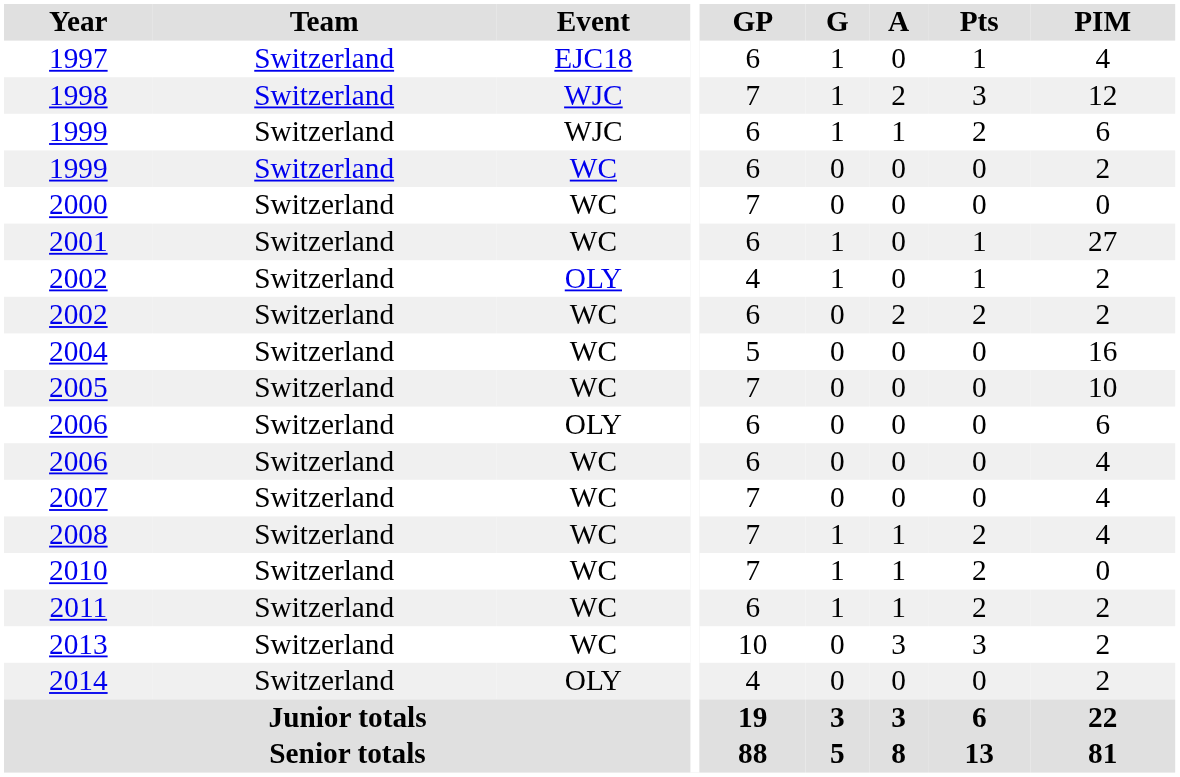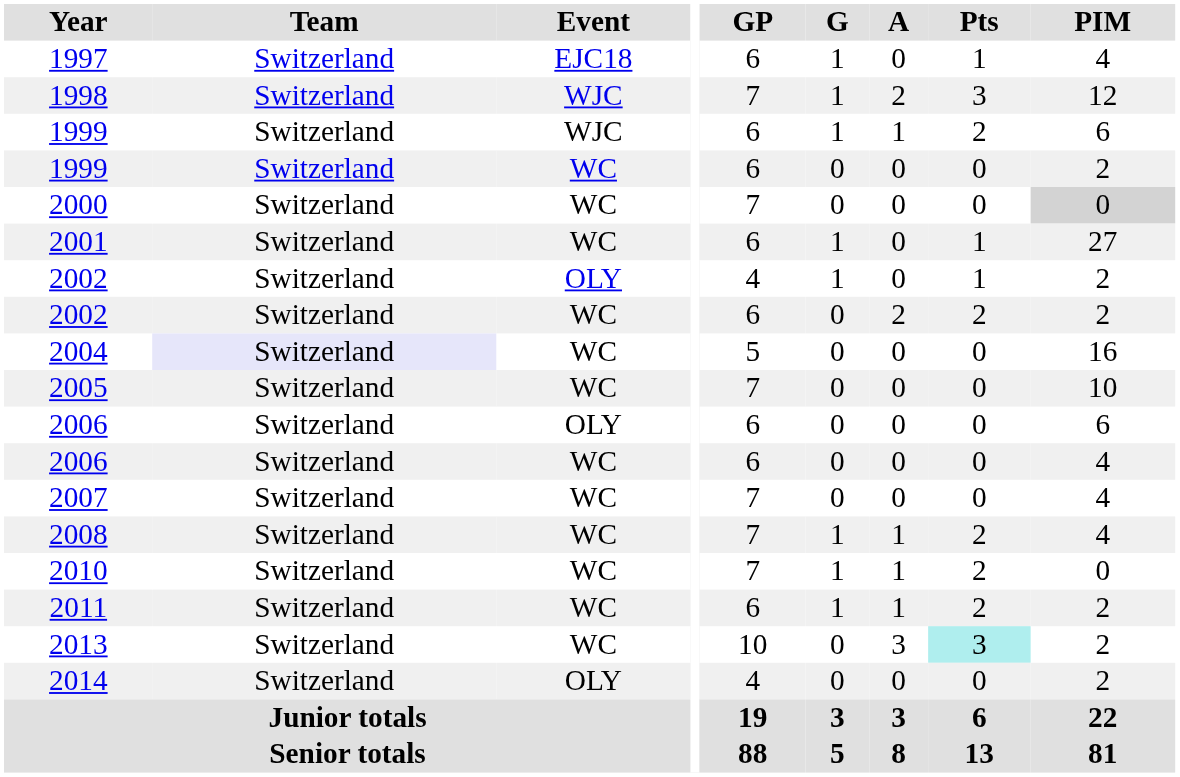(1103, 204) no background -> (1103, 204) lightgrey background
(324, 351) no background -> (324, 351) lavender background
(979, 644) no background -> (979, 644) paleturquoise background
